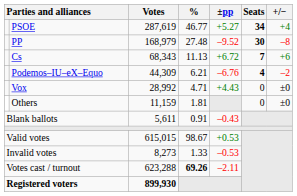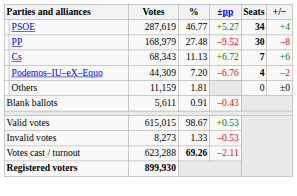(199, 73) 6.21 -> (199, 73) 7.20
- row: (19, 88)
